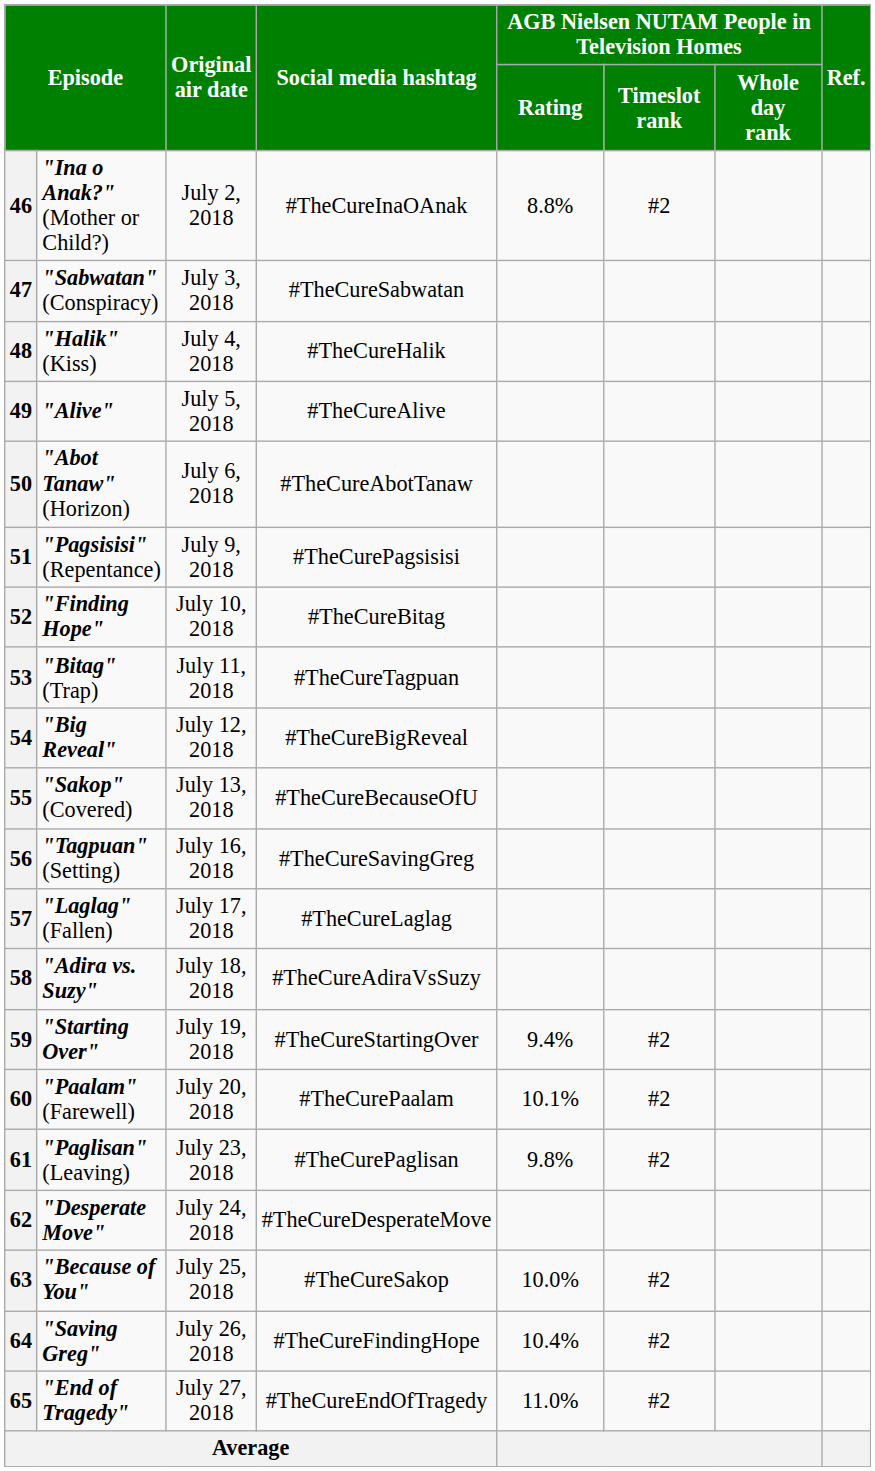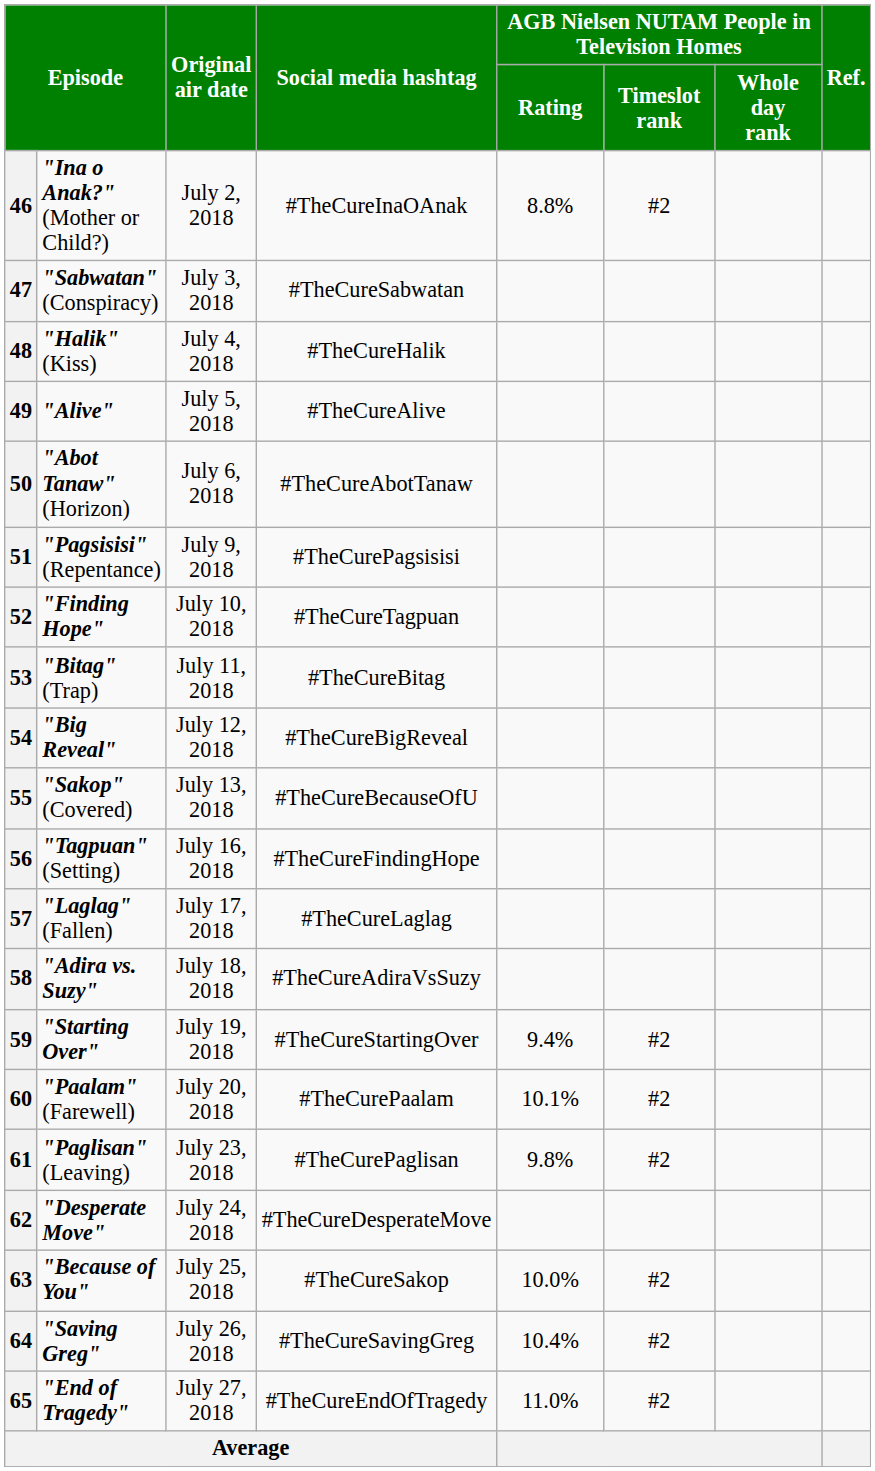(377, 617) #TheCureBitag -> (377, 617) #TheCureTagpuan
(377, 677) #TheCureTagpuan -> (377, 677) #TheCureBitag
(377, 858) #TheCureSavingGreg -> (377, 858) #TheCureFindingHope
(377, 1340) #TheCureFindingHope -> (377, 1340) #TheCureSavingGreg
